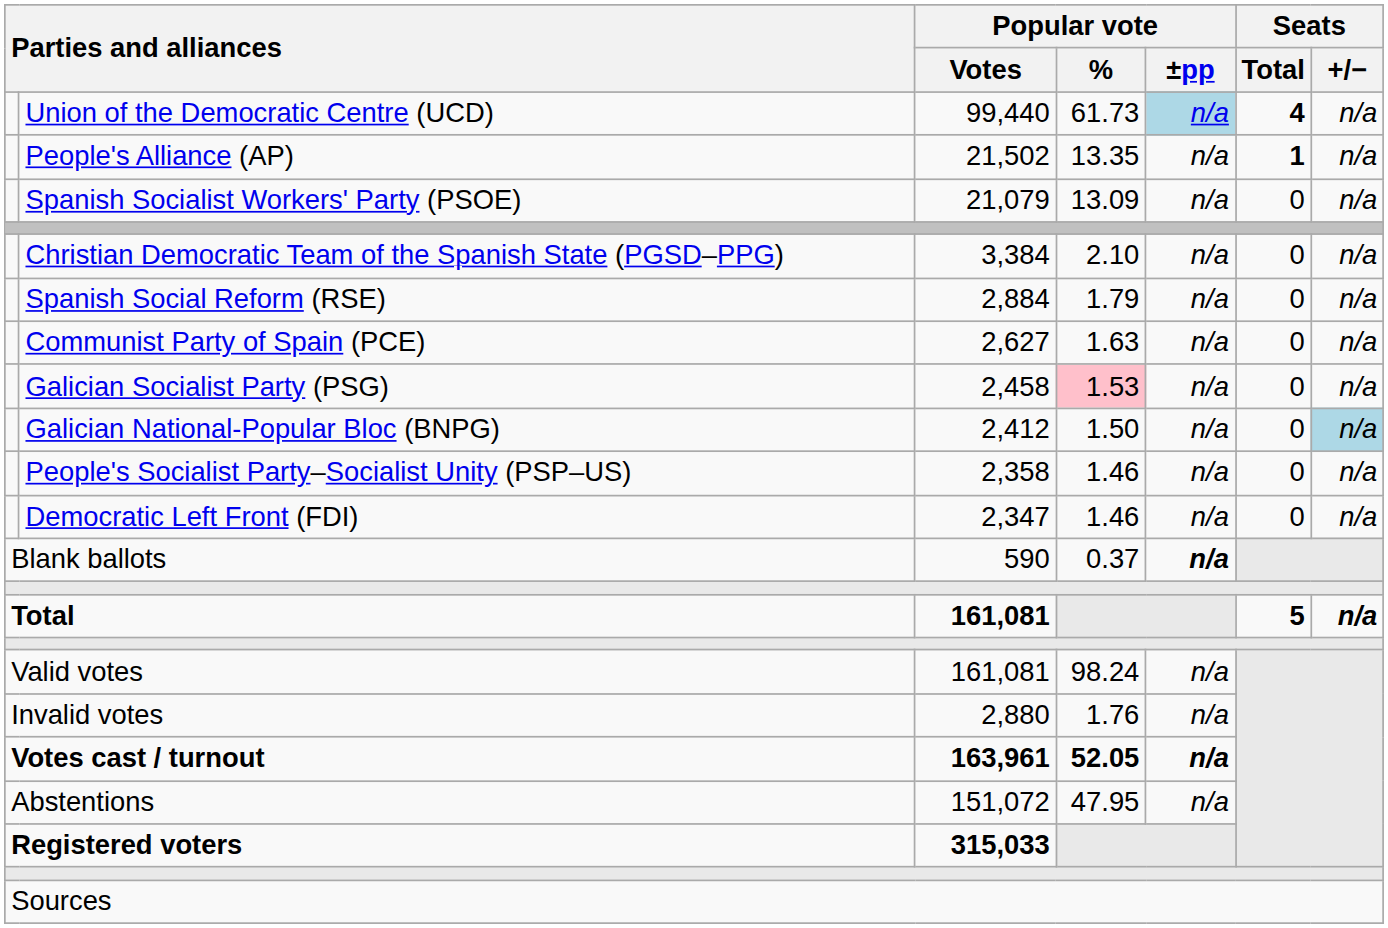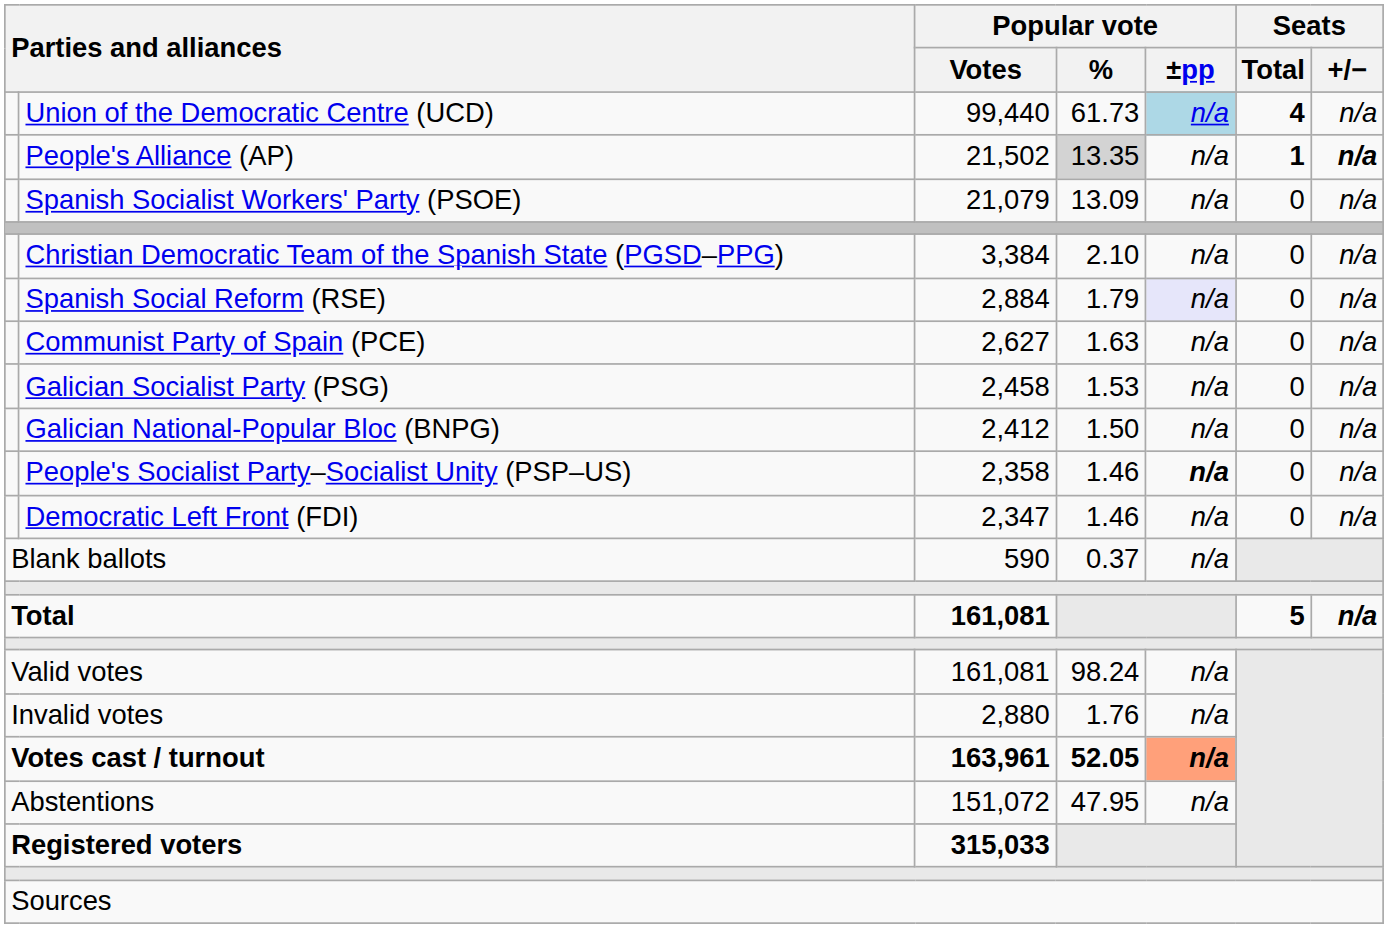(1105, 156) no background -> (1105, 156) lightgrey background
(1358, 156) normal -> (1358, 156) bold
(1210, 299) no background -> (1210, 299) lavender background
(1113, 385) pink background -> (1113, 385) no background
(1358, 429) lightblue background -> (1358, 429) no background
(1210, 472) normal -> (1209, 472) bold
(1209, 559) bold -> (1210, 559) normal
(1209, 758) no background -> (1209, 758) lightsalmon background
